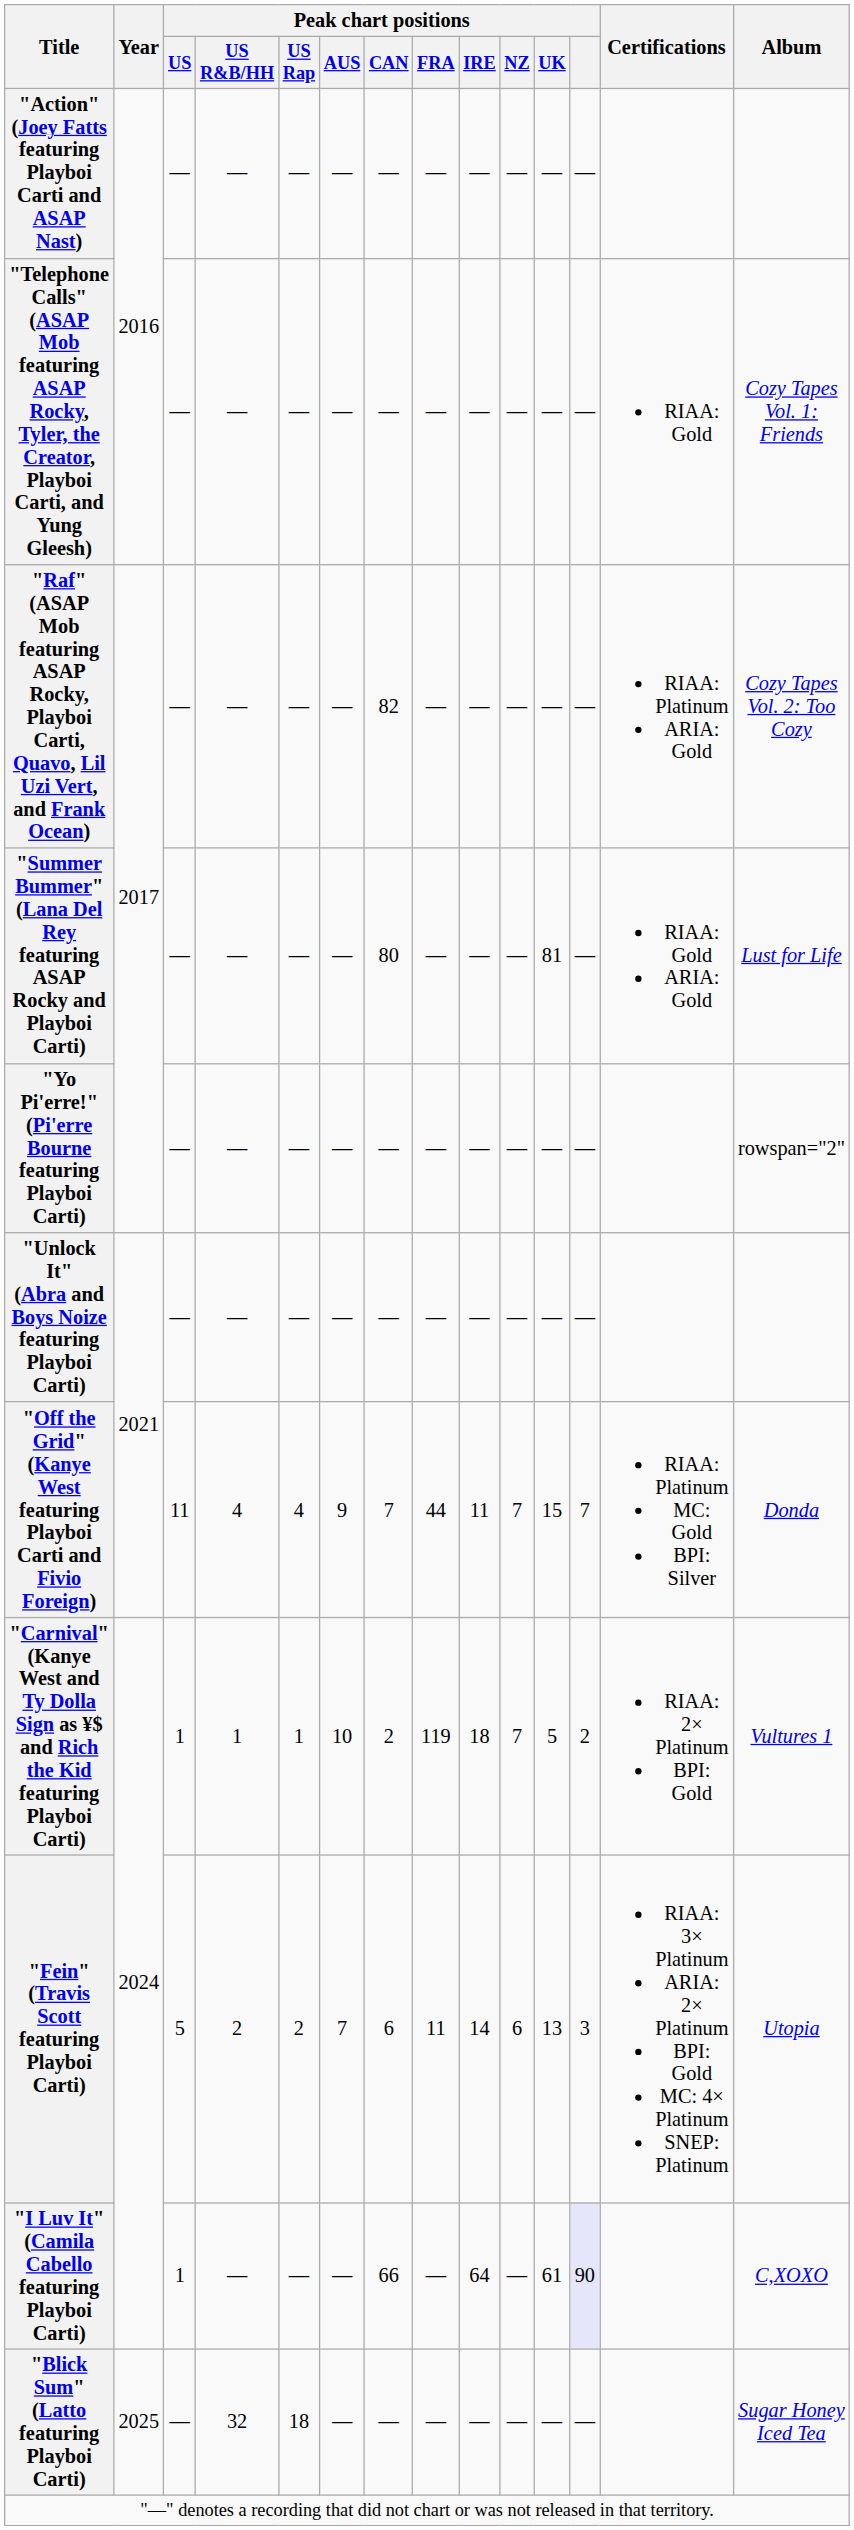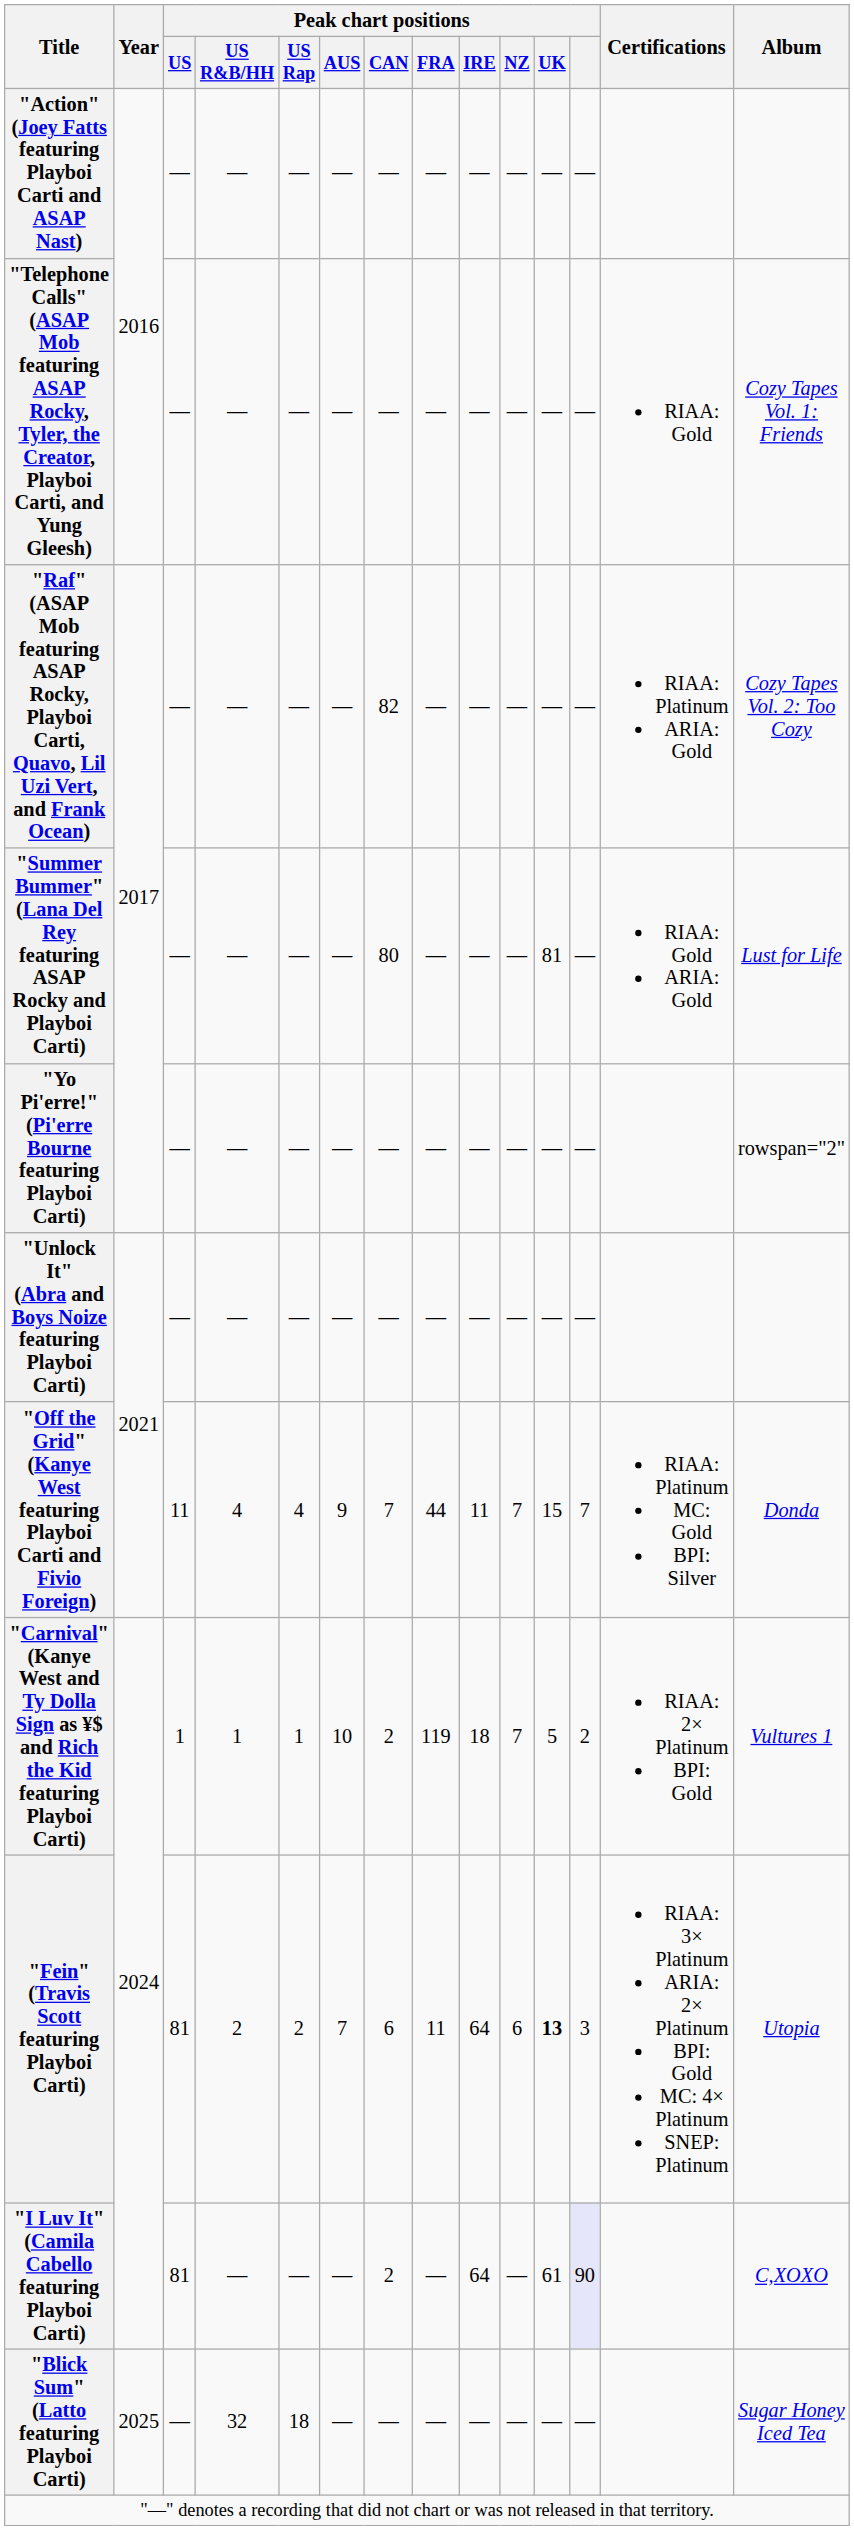(180, 2028) 5 -> (180, 2028) 81
(479, 2028) 14 -> (479, 2028) 64
(552, 2028) normal -> (552, 2028) bold
(180, 2275) 1 -> (180, 2275) 81
(389, 2275) 66 -> (389, 2275) 2
